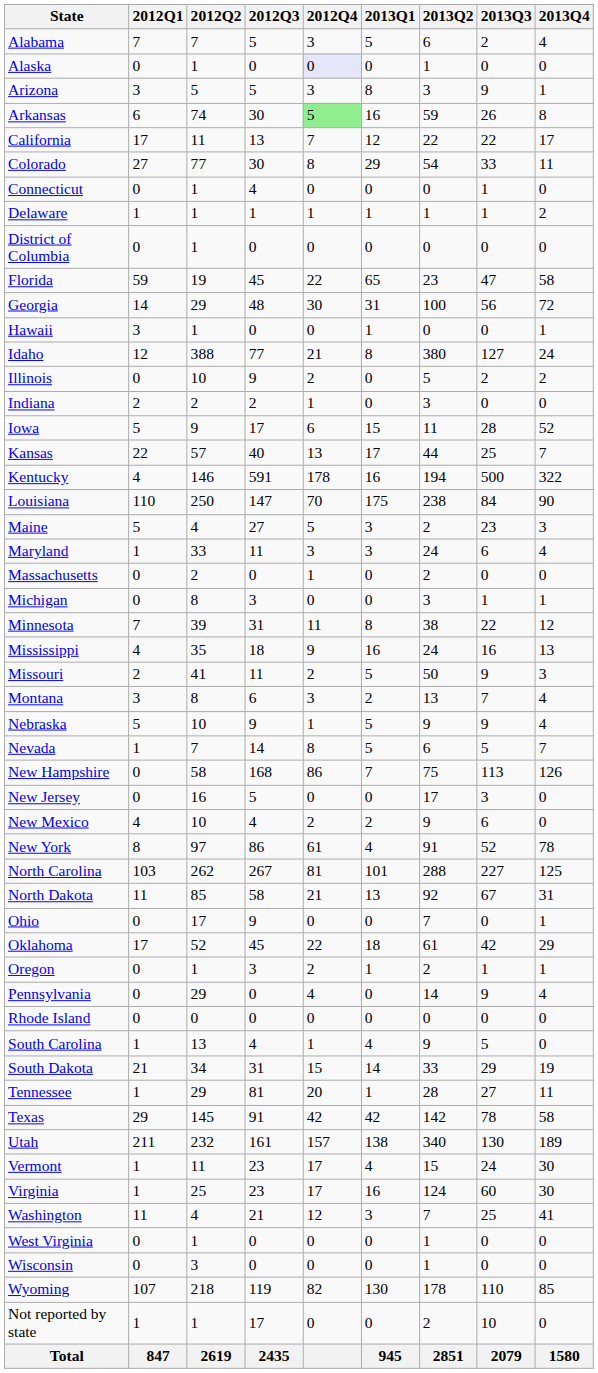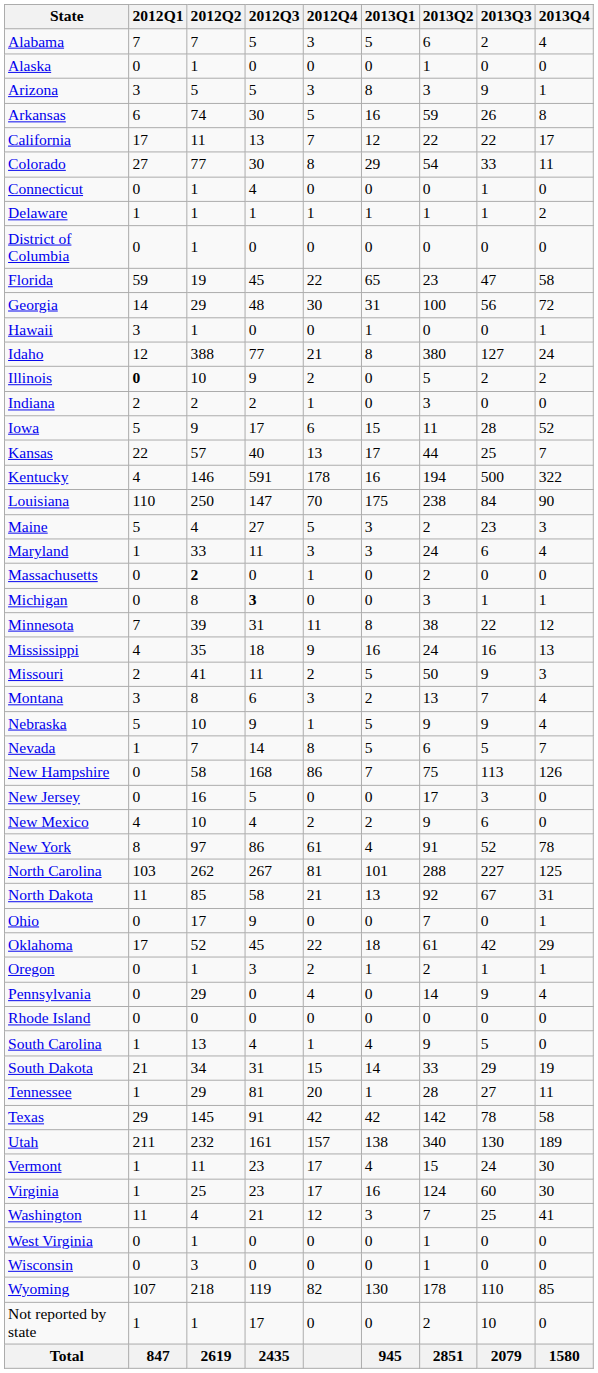(311, 66) lavender background -> (311, 66) no background
(311, 115) lightgreen background -> (311, 115) no background
(136, 378) normal -> (136, 378) bold
(194, 575) normal -> (194, 575) bold
(253, 600) normal -> (253, 600) bold
